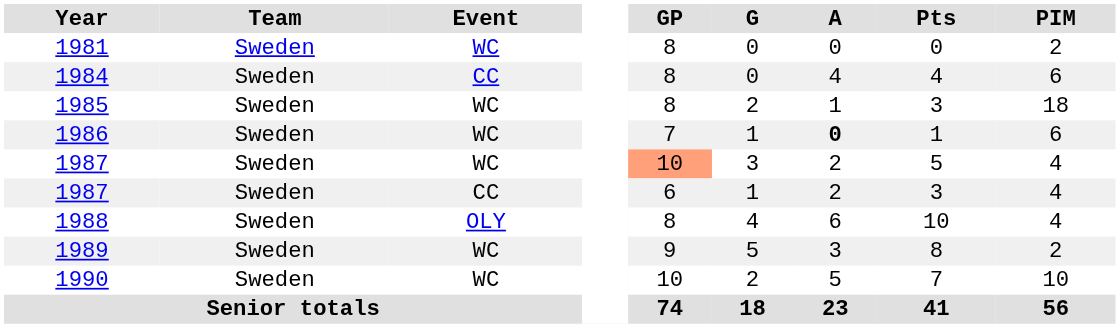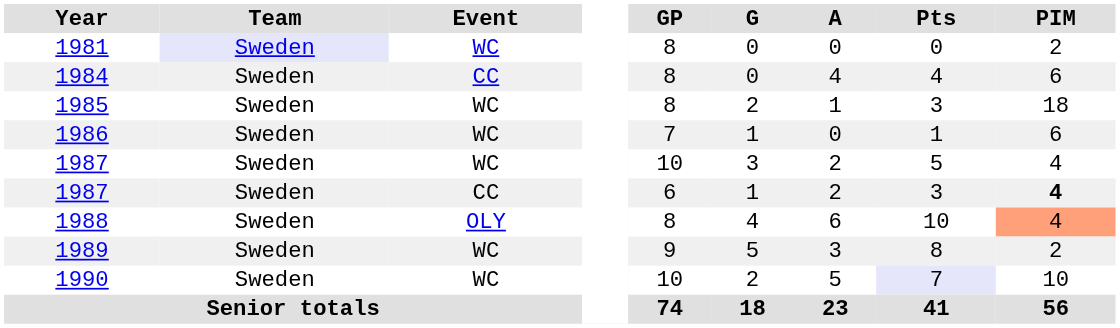(275, 48) no background -> (275, 48) lavender background
(835, 135) bold -> (835, 135) normal
(670, 164) lightsalmon background -> (670, 164) no background
(1056, 193) normal -> (1056, 193) bold
(1056, 222) no background -> (1056, 222) lightsalmon background
(936, 280) no background -> (936, 280) lavender background
